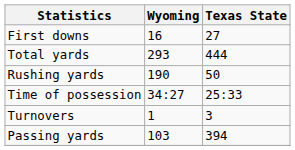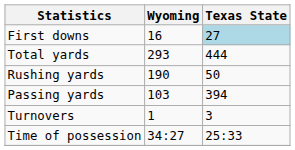(213, 35) no background -> (213, 35) lightblue background
rows swapped: (56, 136) <-> (75, 95)
